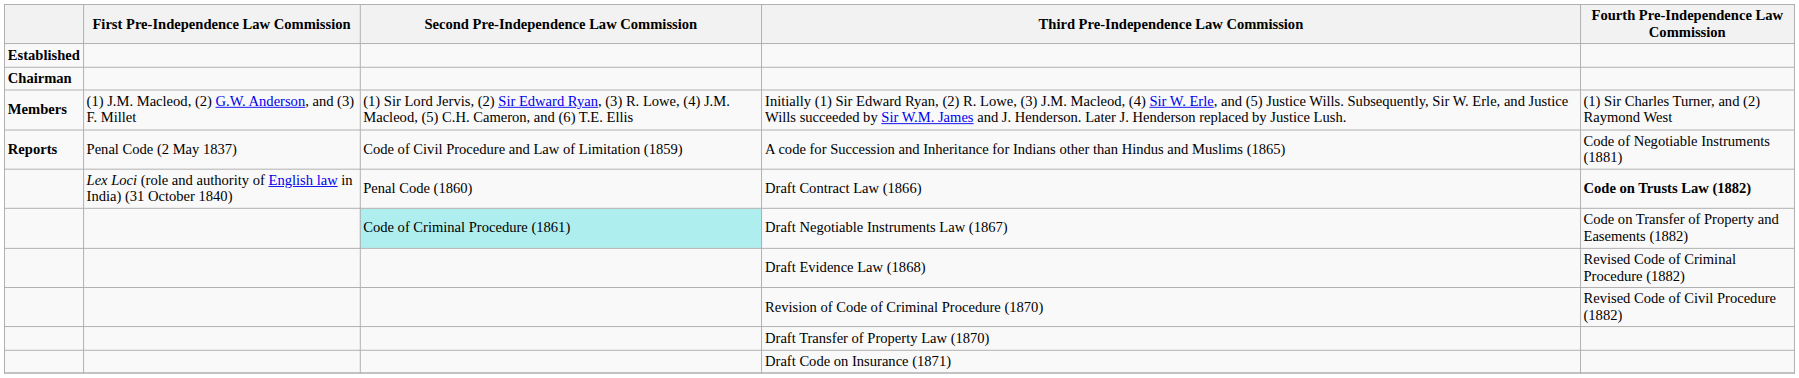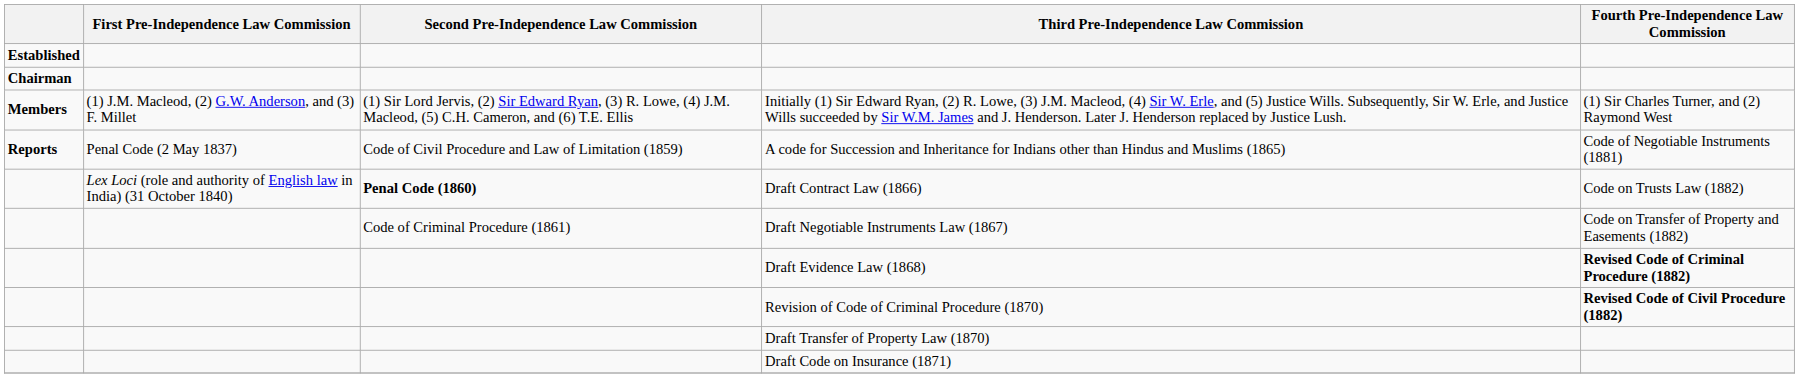(418, 188) normal -> (420, 188) bold
(1667, 188) bold -> (1664, 188) normal
(467, 228) paleturquoise background -> (467, 228) no background
(1660, 267) normal -> (1664, 267) bold
(1680, 307) normal -> (1684, 307) bold
